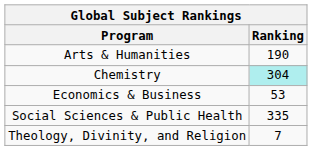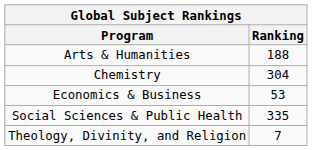(278, 55) 190 -> (278, 55) 188
(278, 75) paleturquoise background -> (278, 75) no background
